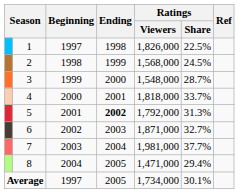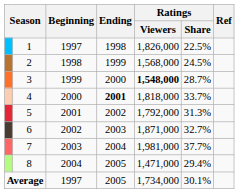(158, 79) normal -> (158, 79) bold
(115, 96) normal -> (115, 96) bold
(115, 113) bold -> (115, 113) normal
